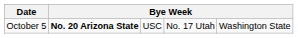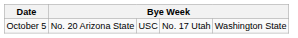(95, 26) bold -> (92, 26) normal
